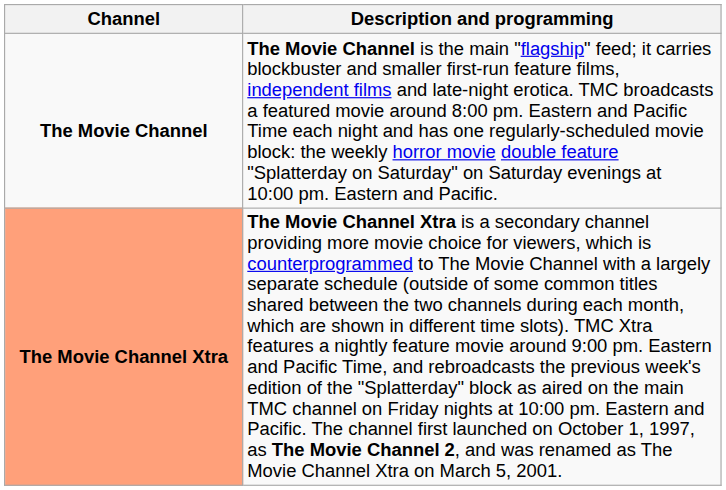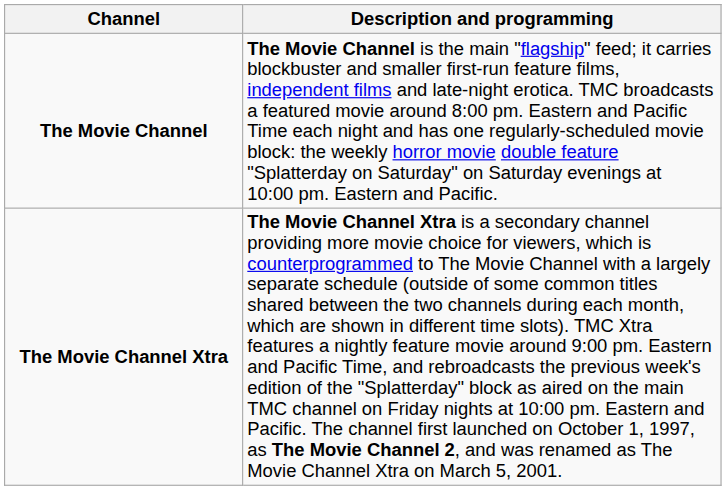(124, 356) lightsalmon background -> (124, 356) no background
